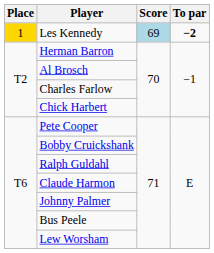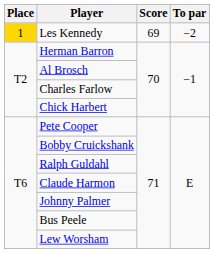(153, 32) lightblue background -> (153, 32) no background
(190, 32) bold -> (190, 32) normal
